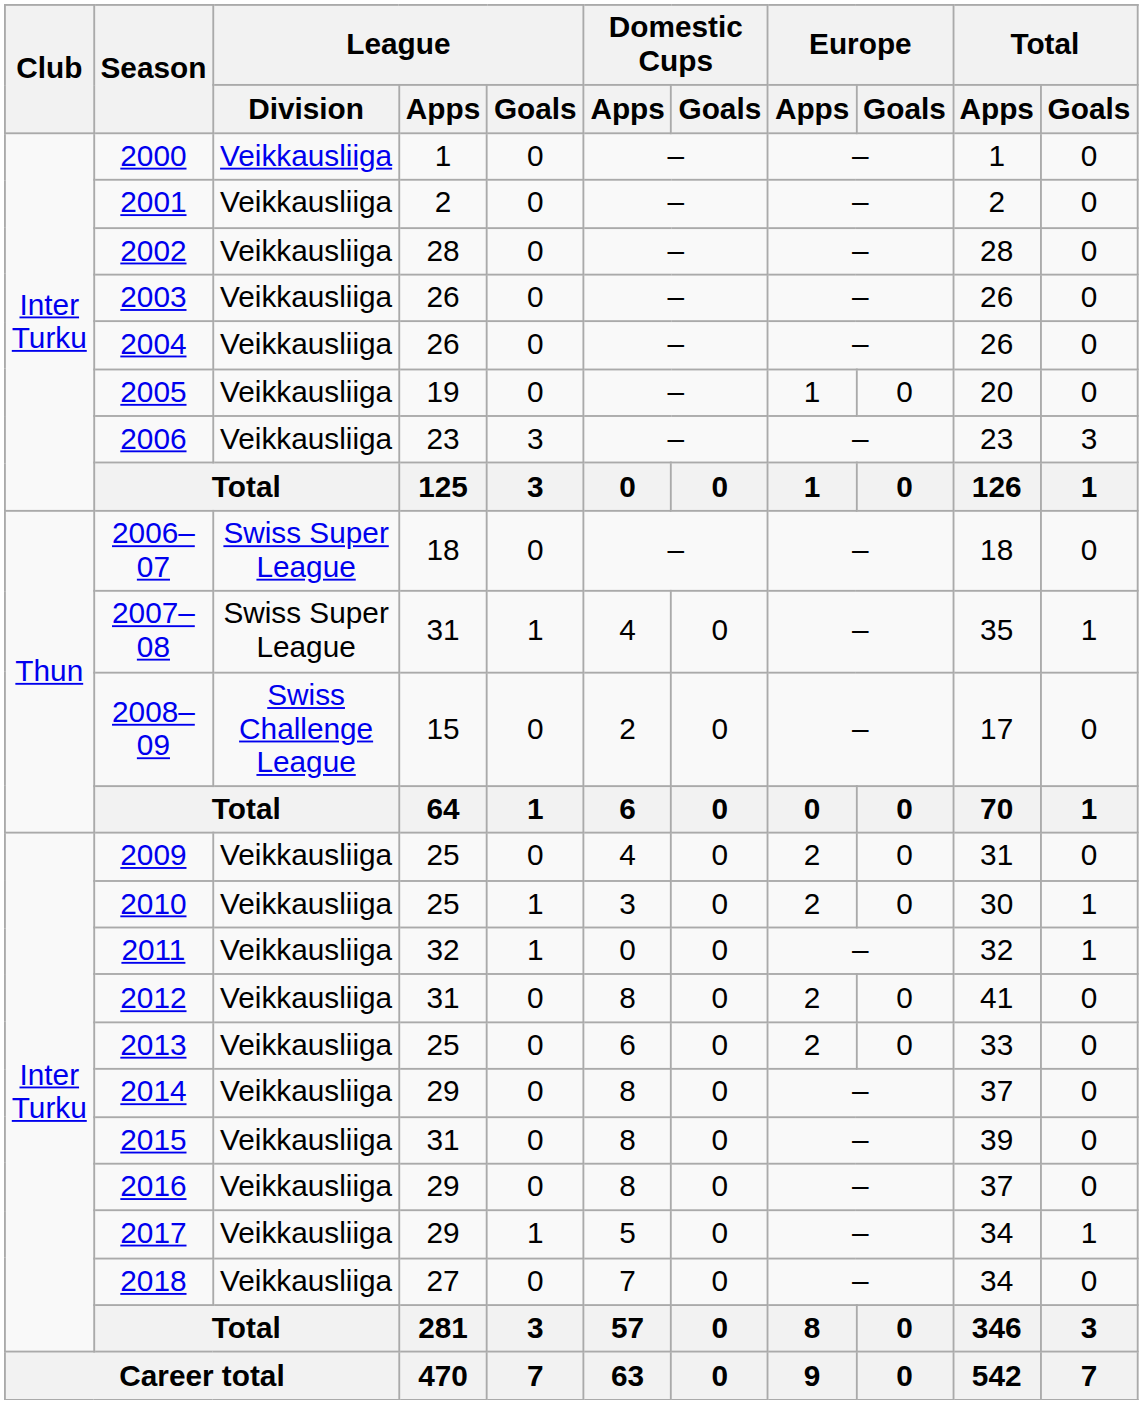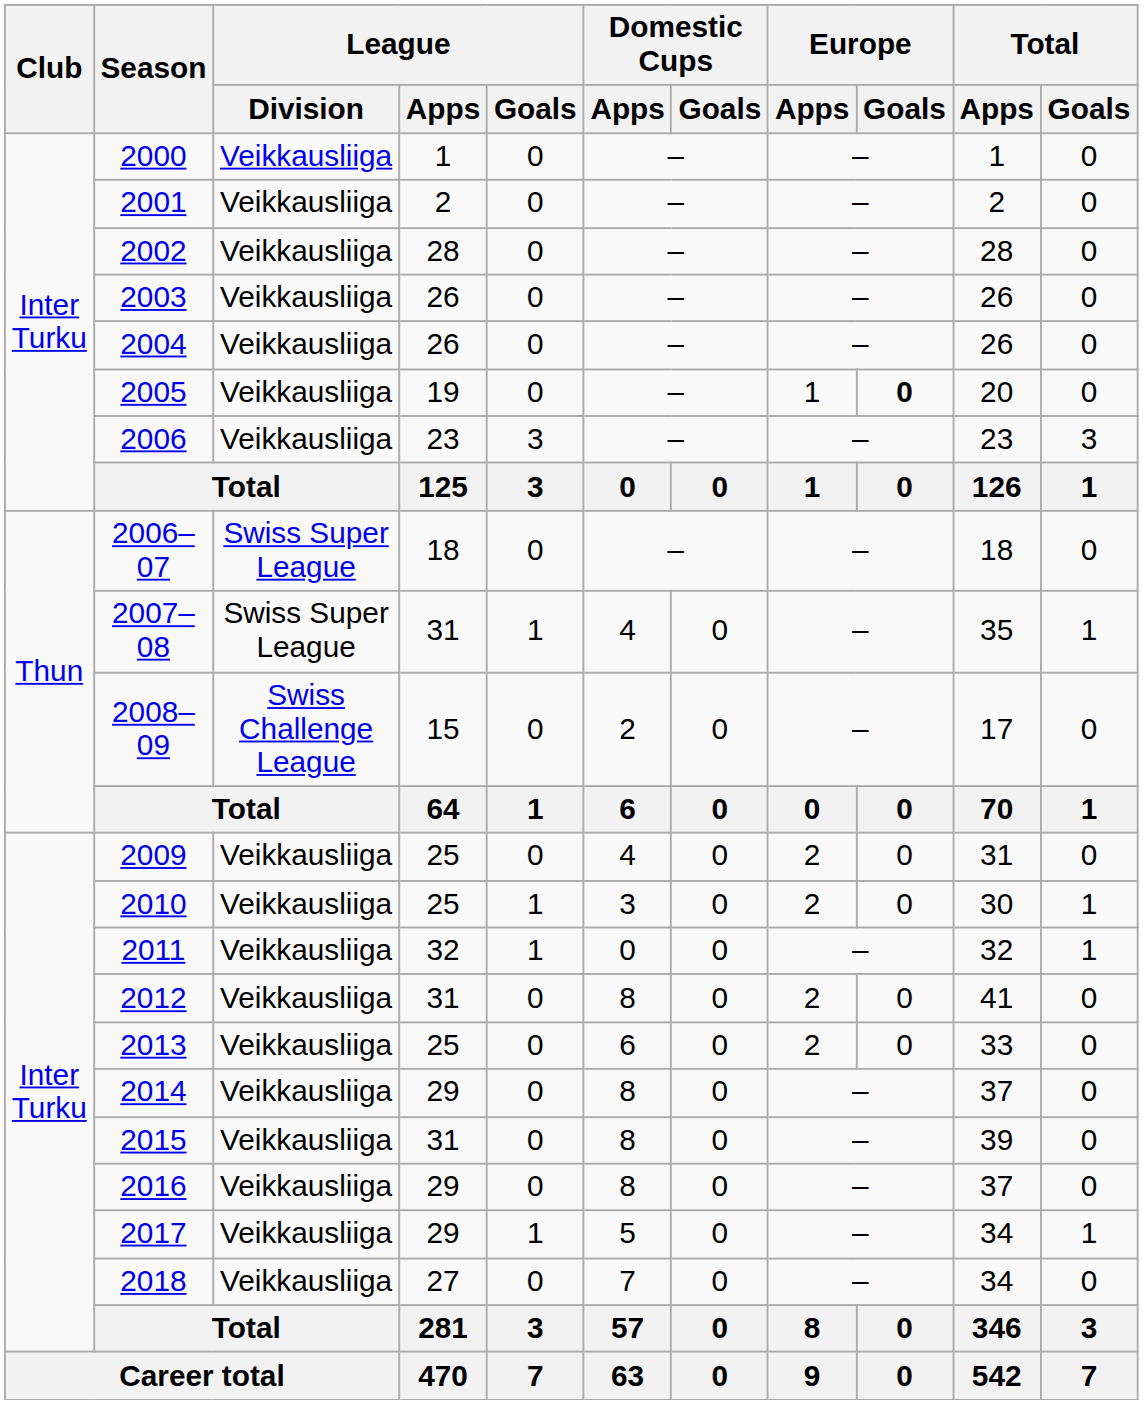(904, 391) normal -> (904, 391) bold
